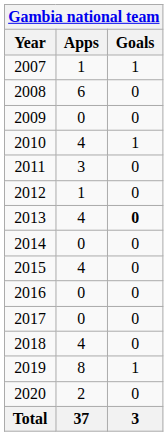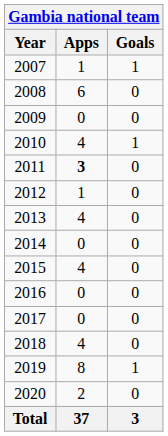(81, 167) normal -> (81, 167) bold
(135, 218) bold -> (135, 218) normal
